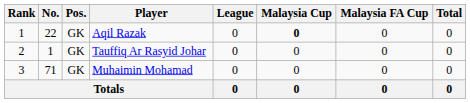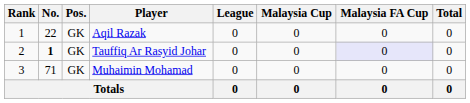(296, 32) bold -> (296, 32) normal
(51, 51) normal -> (51, 51) bold
(384, 51) no background -> (384, 51) lavender background
